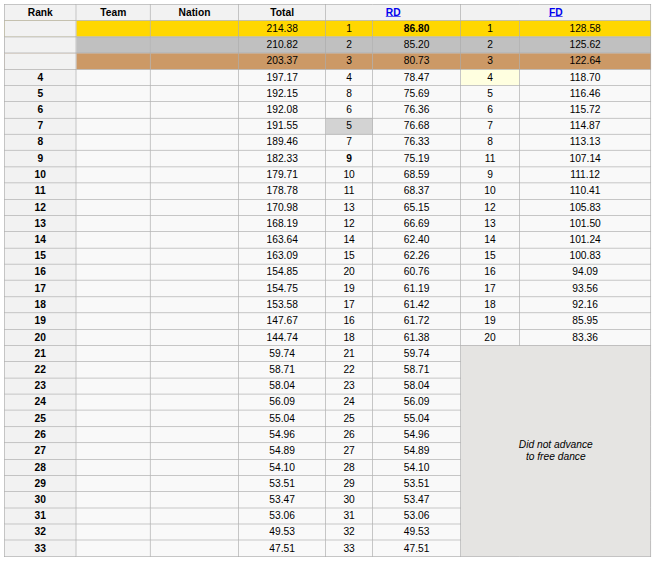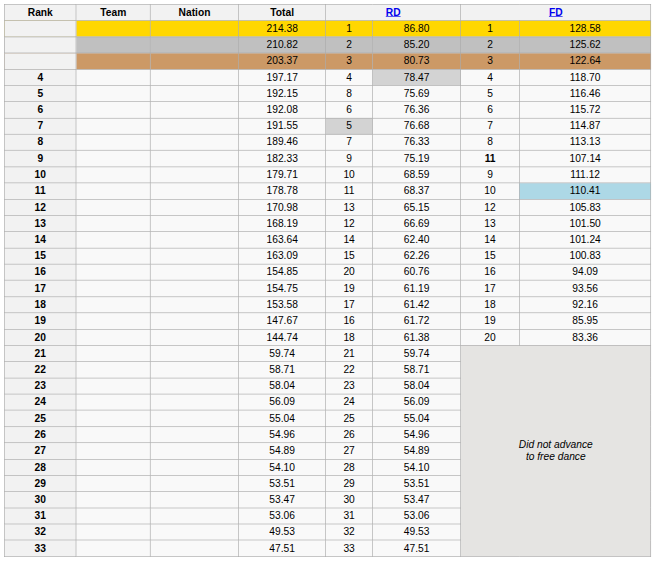(417, 28) bold -> (417, 28) normal
(417, 77) no background -> (417, 77) lightgrey background
(490, 77) lightyellow background -> (490, 77) no background
(349, 158) bold -> (349, 158) normal
(490, 158) normal -> (490, 158) bold
(585, 191) no background -> (585, 191) lightblue background
